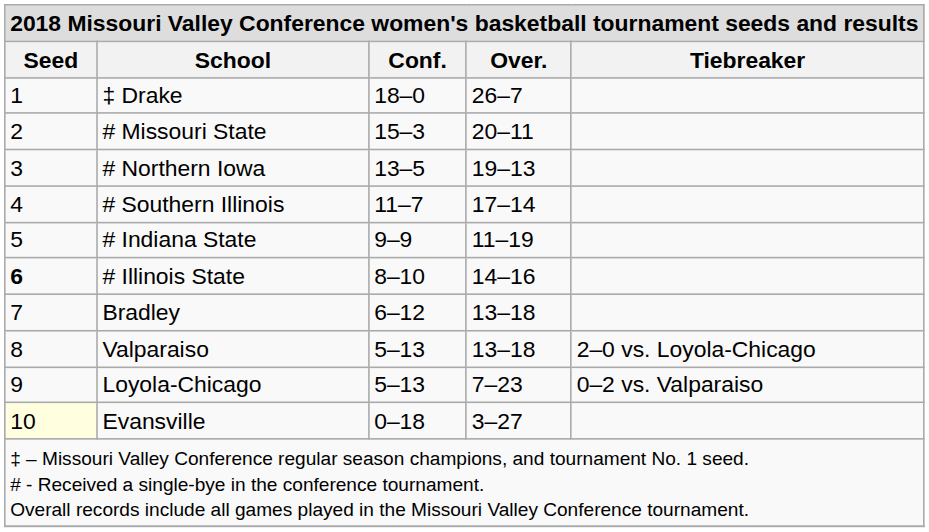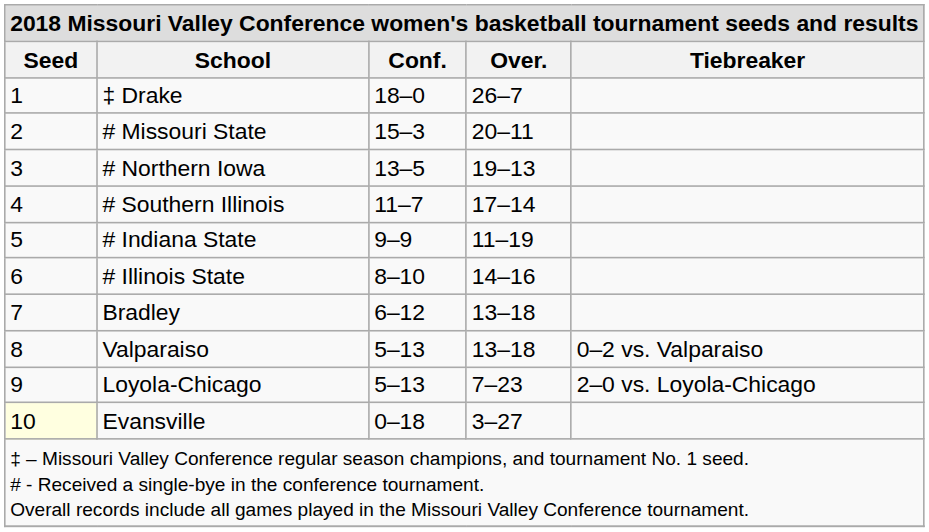(17, 276) bold -> (17, 276) normal
(696, 349) 2–0 vs. Loyola-Chicago -> (670, 349) 0–2 vs. Valparaiso
(670, 385) 0–2 vs. Valparaiso -> (696, 385) 2–0 vs. Loyola-Chicago
